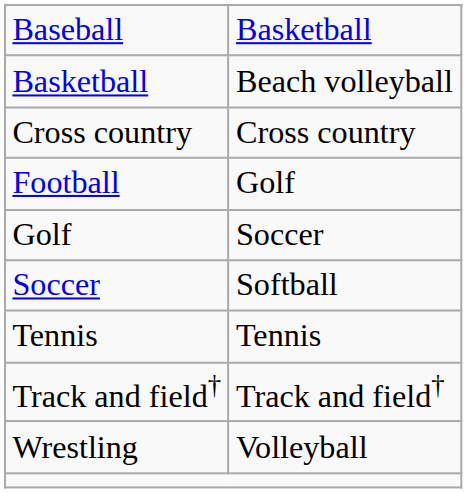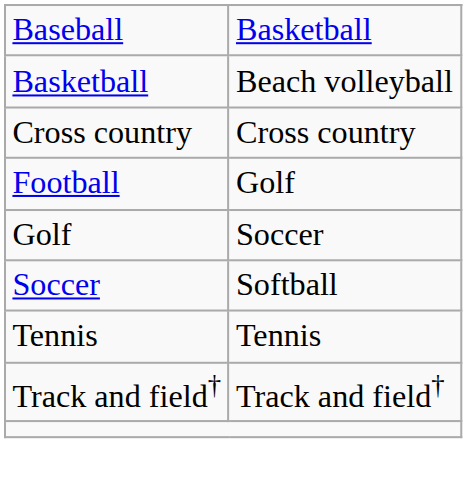- row: (75, 446)
